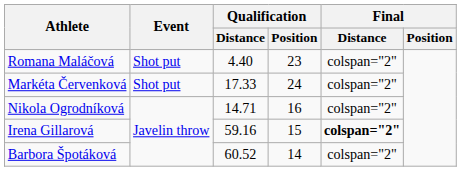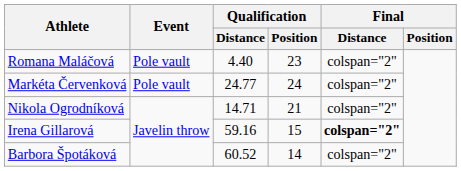(157, 61) Shot put -> (161, 61) Pole vault
(157, 85) Shot put -> (161, 85) Pole vault
(240, 85) 17.33 -> (240, 85) 24.77
(294, 108) 16 -> (294, 108) 21
